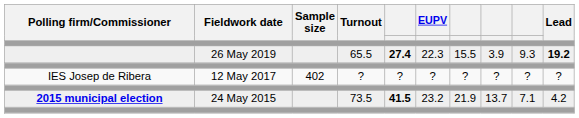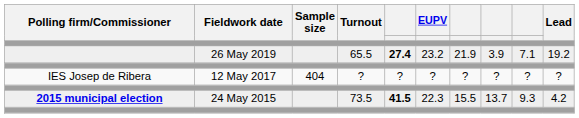(433, 54) 22.3 -> (433, 54) 23.2
(465, 54) 15.5 -> (465, 54) 21.9
(527, 54) 9.3 -> (527, 54) 7.1
(559, 54) bold -> (559, 54) normal
(315, 77) 402 -> (315, 77) 404
(433, 99) 23.2 -> (433, 99) 22.3
(465, 99) 21.9 -> (465, 99) 15.5
(527, 99) 7.1 -> (527, 99) 9.3
